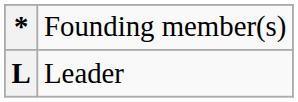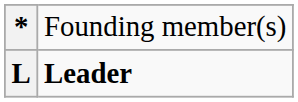(84, 73) normal -> (88, 73) bold
